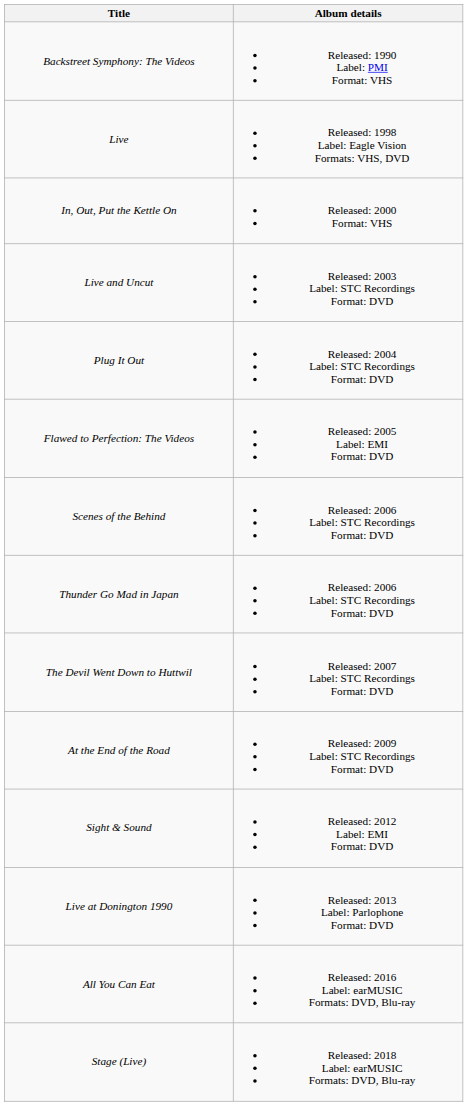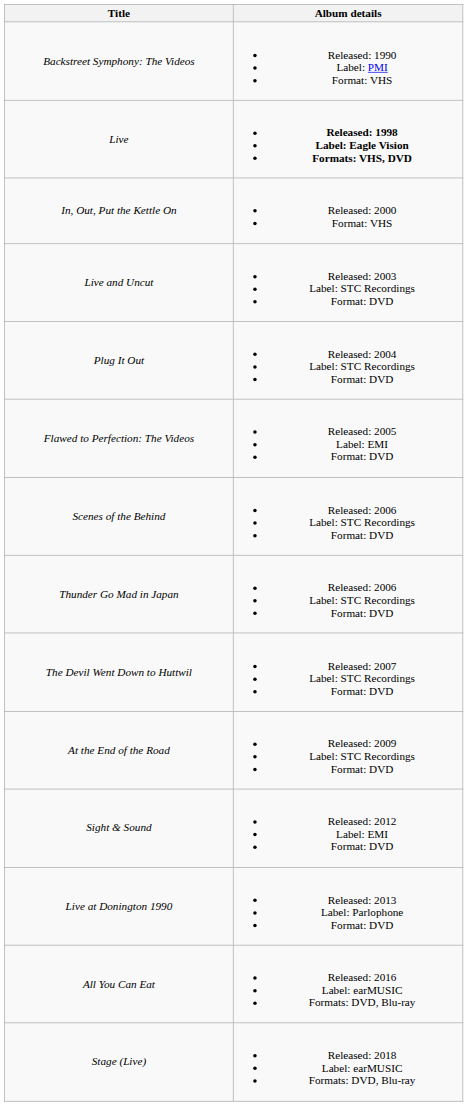(348, 145) normal -> (348, 145) bold
